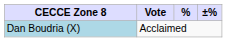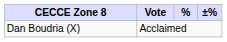(43, 28) lightblue background -> (43, 28) no background
